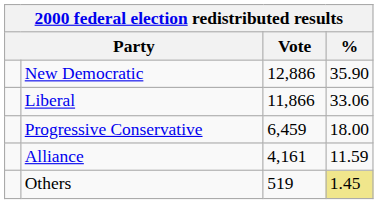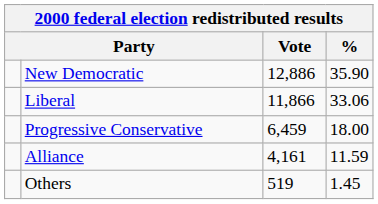(345, 184) khaki background -> (345, 184) no background
